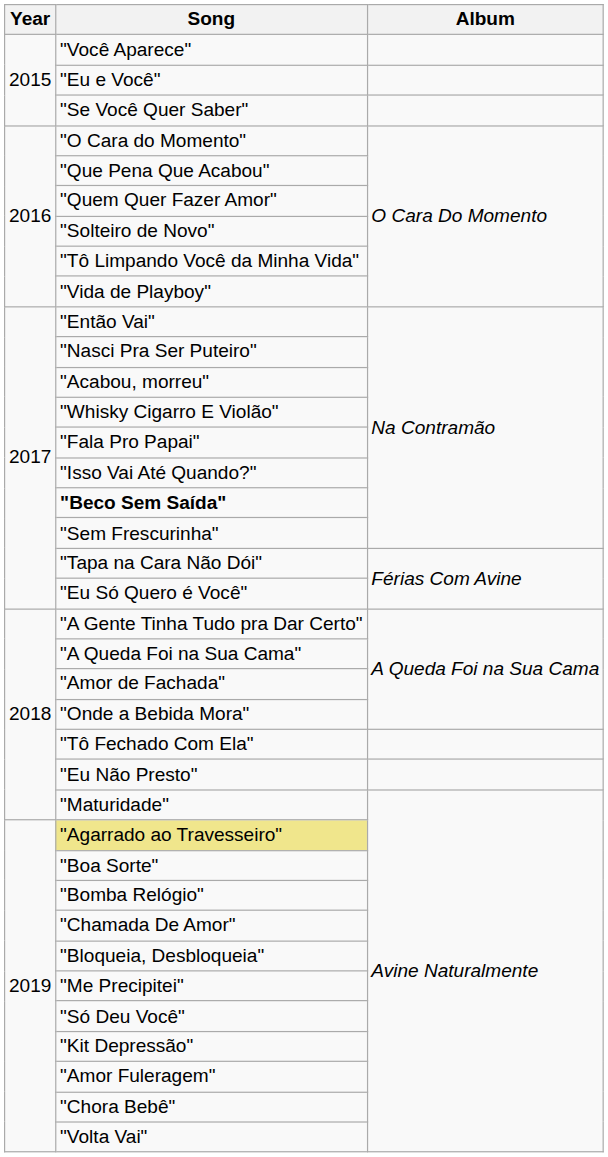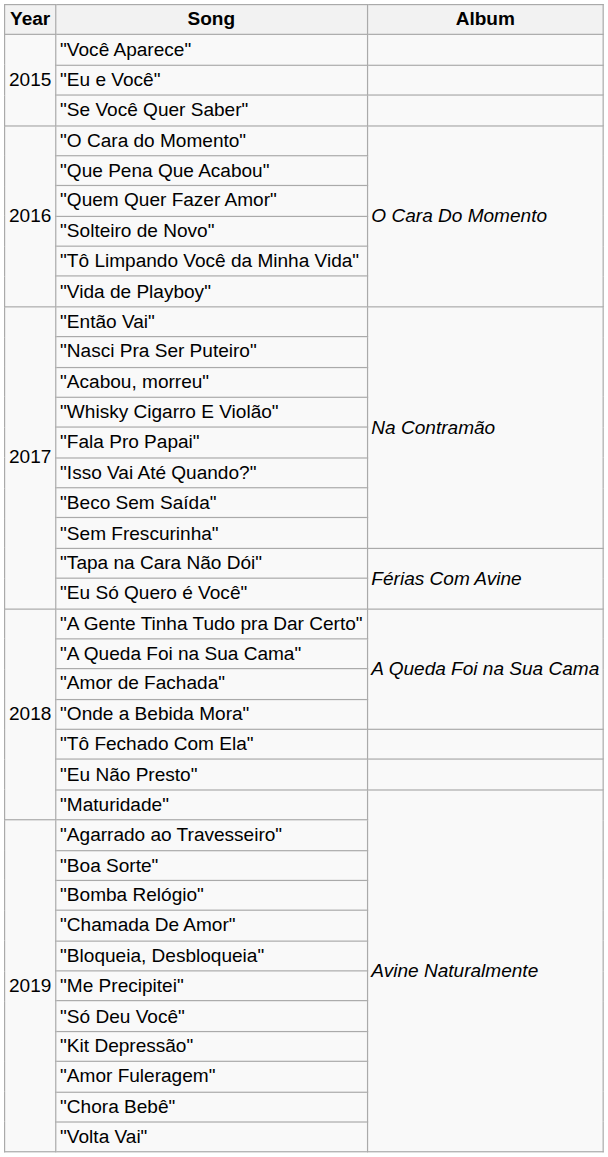(143, 502) bold -> (138, 502) normal
(171, 834) khaki background -> (171, 834) no background
